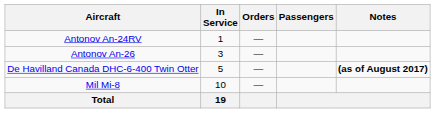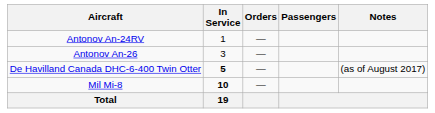(220, 69) normal -> (223, 69) bold
(383, 69) bold -> (383, 69) normal
(220, 85) normal -> (223, 85) bold
